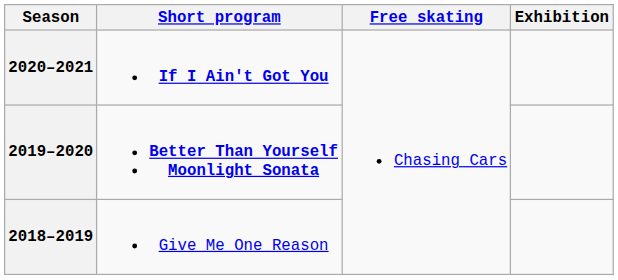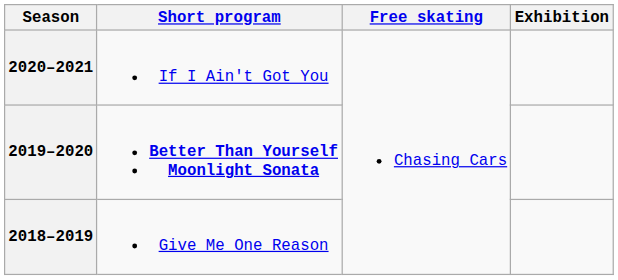(219, 77) bold -> (219, 77) normal
